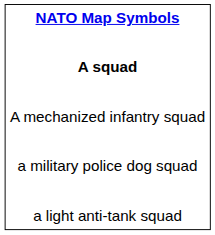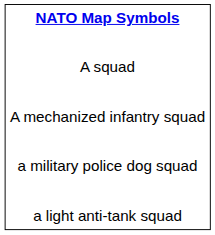(108, 67) bold -> (107, 67) normal
